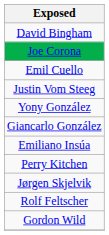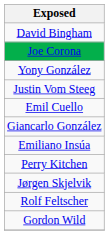(54, 70) Emil Cuello -> (54, 70) Yony González
(54, 107) Yony González -> (54, 107) Emil Cuello
